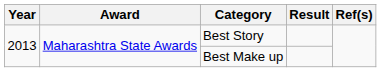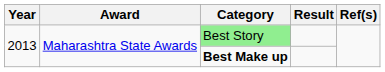(233, 35) no background -> (233, 35) lightgreen background
(243, 56) normal -> (245, 56) bold
